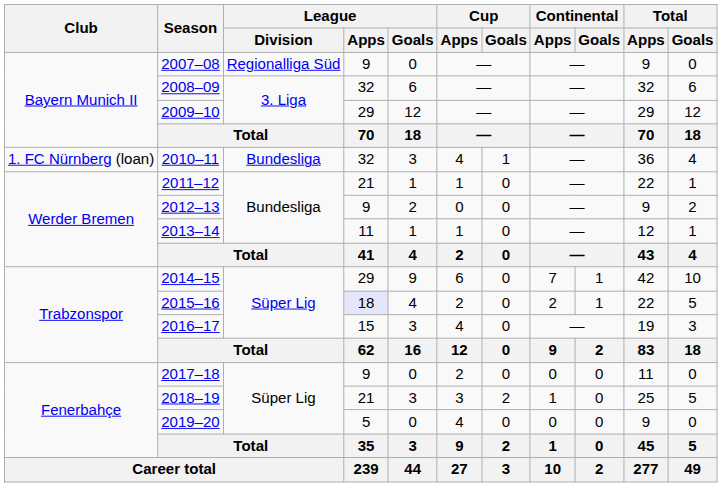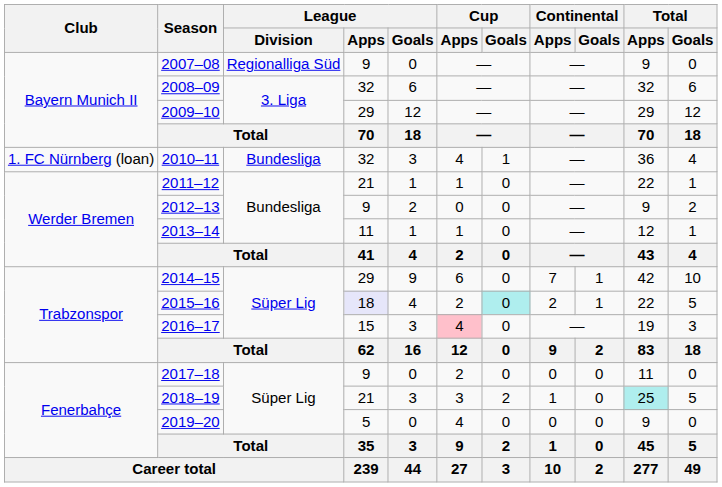(506, 302) no background -> (506, 302) paleturquoise background
(459, 326) no background -> (459, 326) pink background
(646, 398) no background -> (646, 398) paleturquoise background
